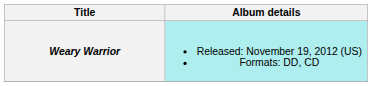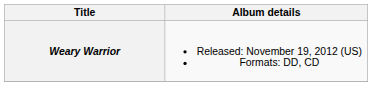(266, 57) paleturquoise background -> (266, 57) no background
